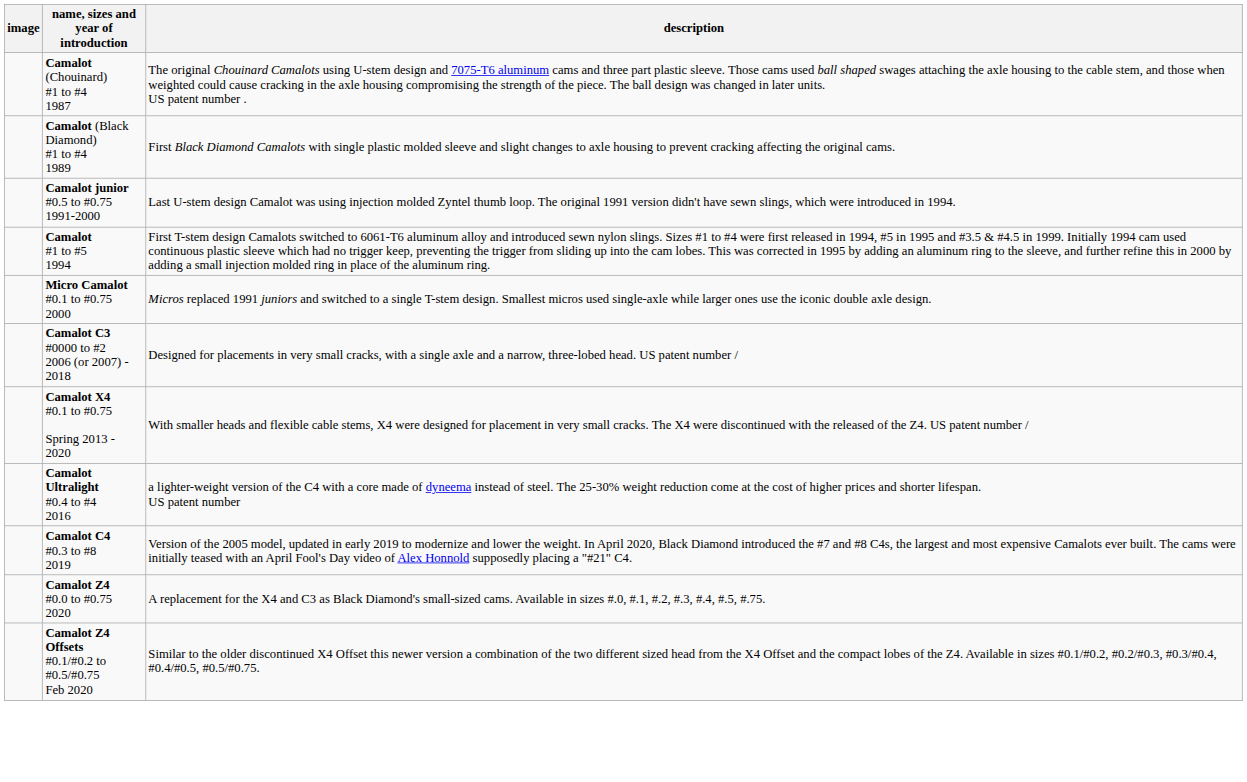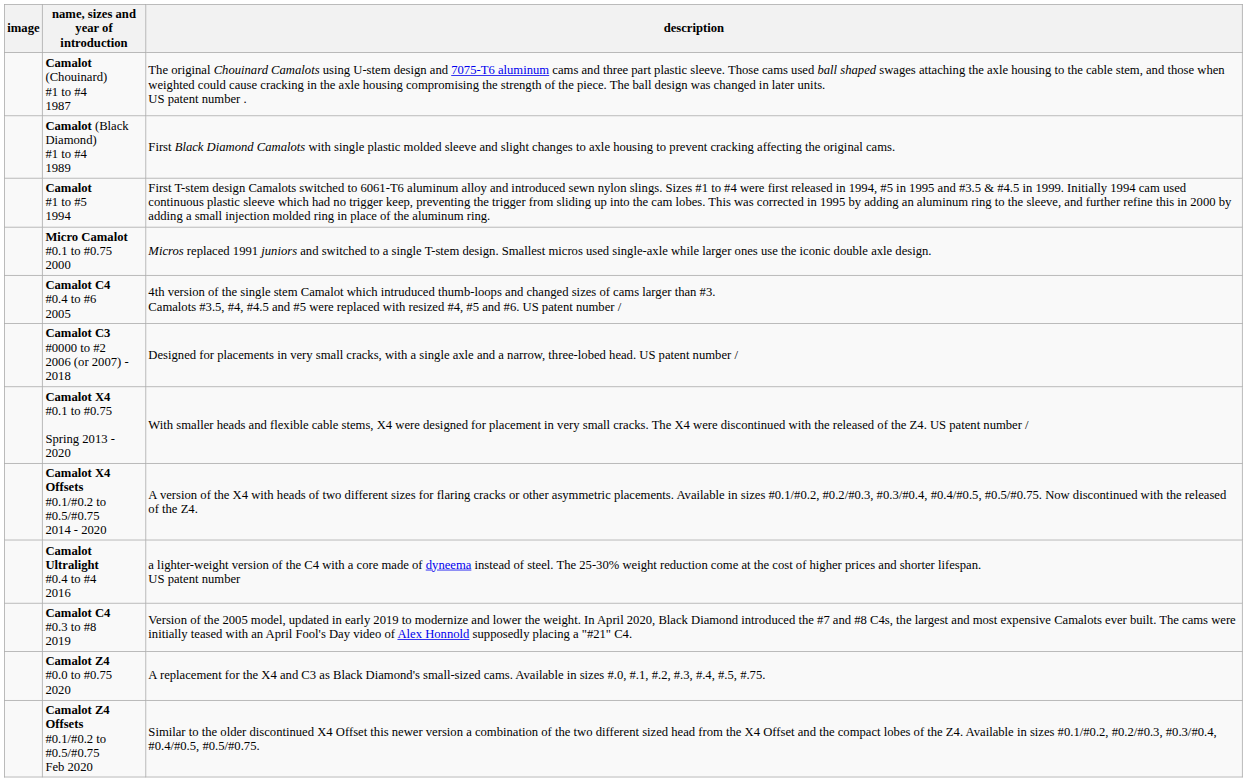- row: (87, 202)
+ row: (78, 299)
+ row: (78, 501)
